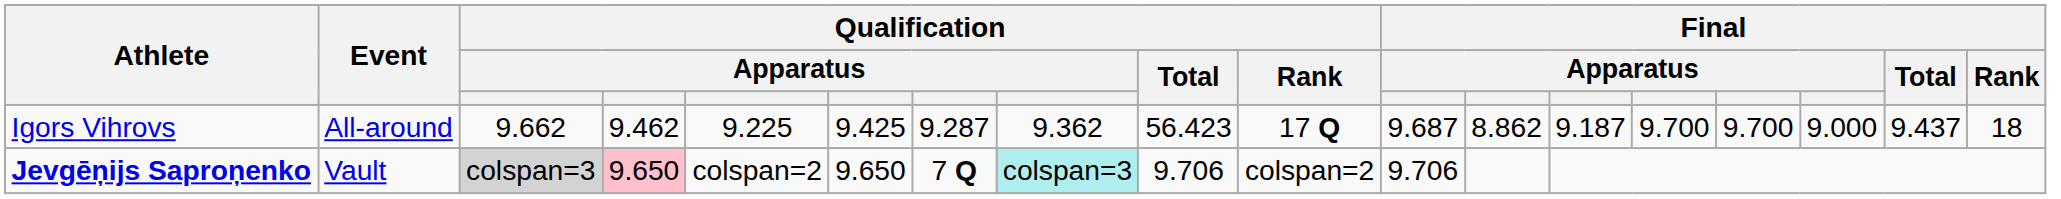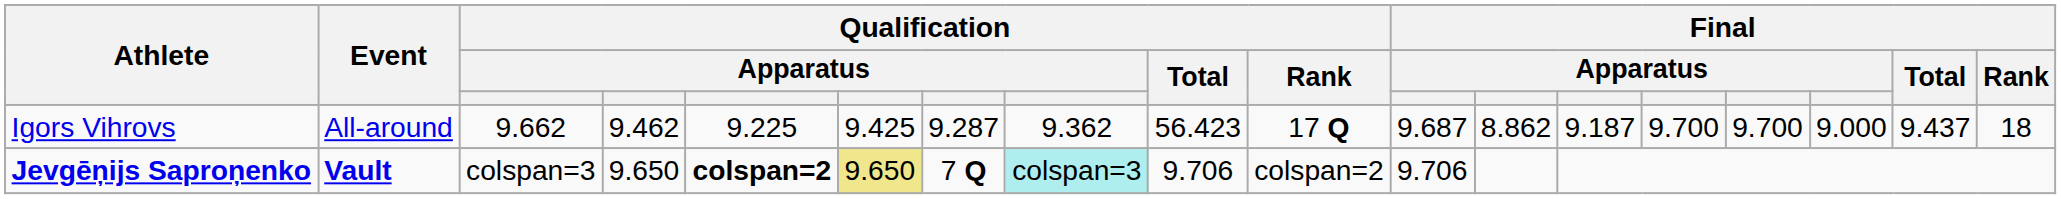(355, 172) normal -> (358, 172) bold
(531, 172) lightgrey background -> (531, 172) no background
(644, 172) pink background -> (644, 172) no background
(757, 172) normal -> (762, 172) bold
(870, 172) no background -> (880, 172) khaki background
